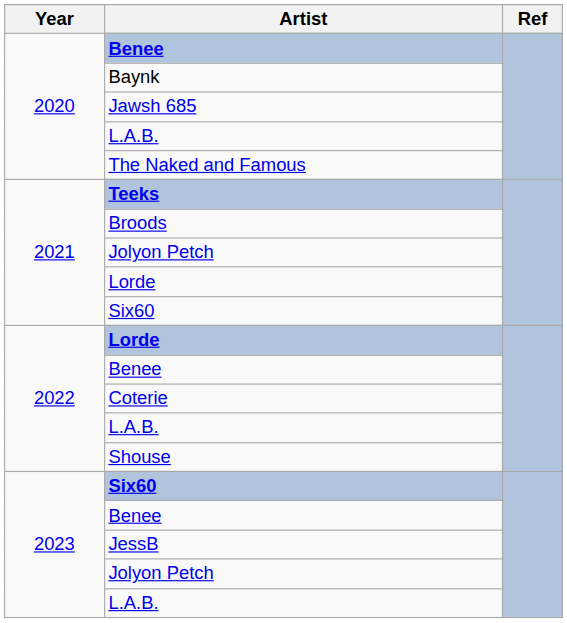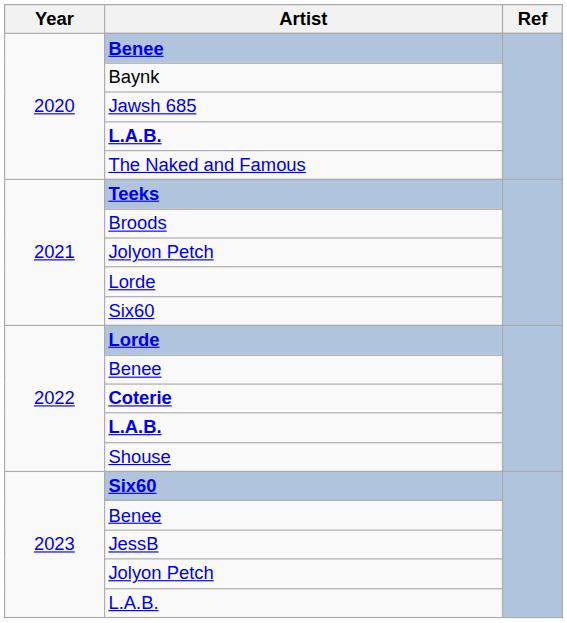(133, 135) normal -> (135, 135) bold
(138, 398) normal -> (140, 398) bold
(133, 427) normal -> (135, 427) bold
